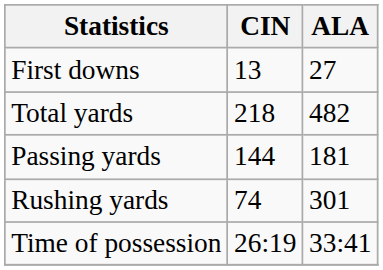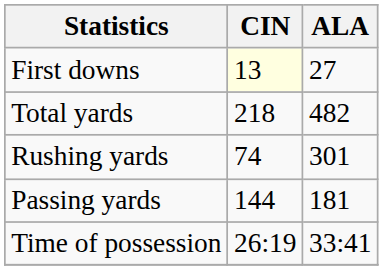(248, 69) no background -> (248, 69) lightyellow background
rows swapped: (90, 199) <-> (86, 156)
